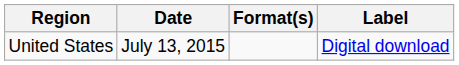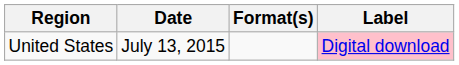(386, 45) no background -> (386, 45) pink background
